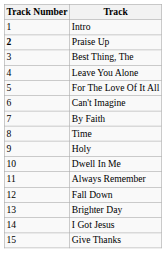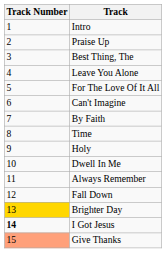(9, 42) bold -> (9, 42) normal
(11, 210) no background -> (11, 210) gold background
(11, 225) normal -> (11, 225) bold
(11, 240) no background -> (11, 240) lightsalmon background
